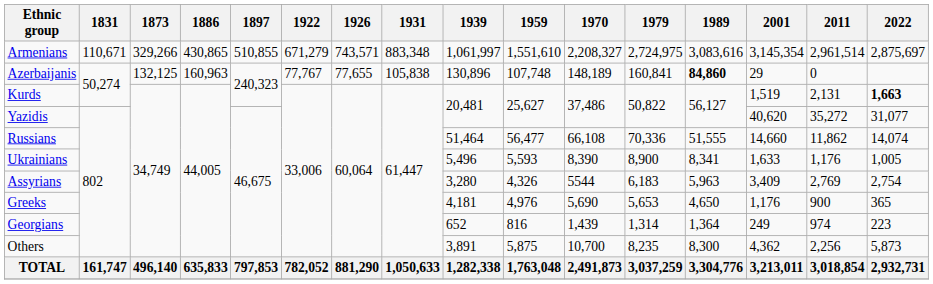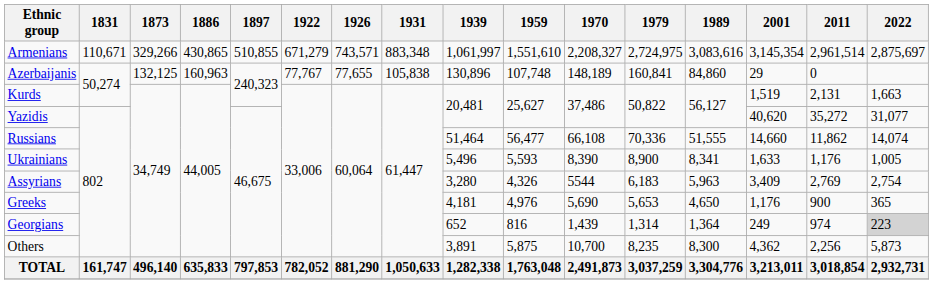(707, 73) bold -> (707, 73) normal
(886, 95) bold -> (886, 95) normal
(881, 224) no background -> (881, 224) lightgrey background
